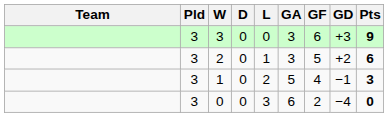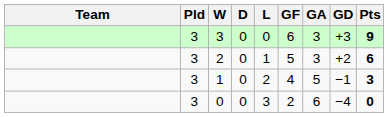columns swapped: (317, 15) <-> (291, 15)
